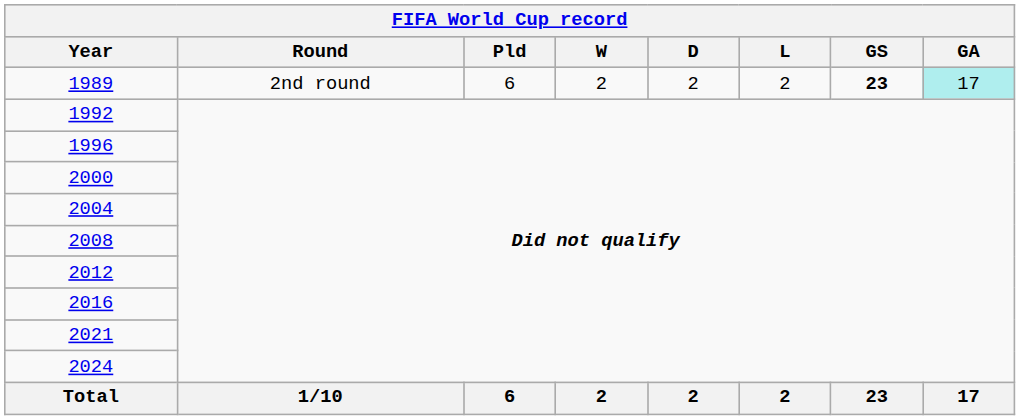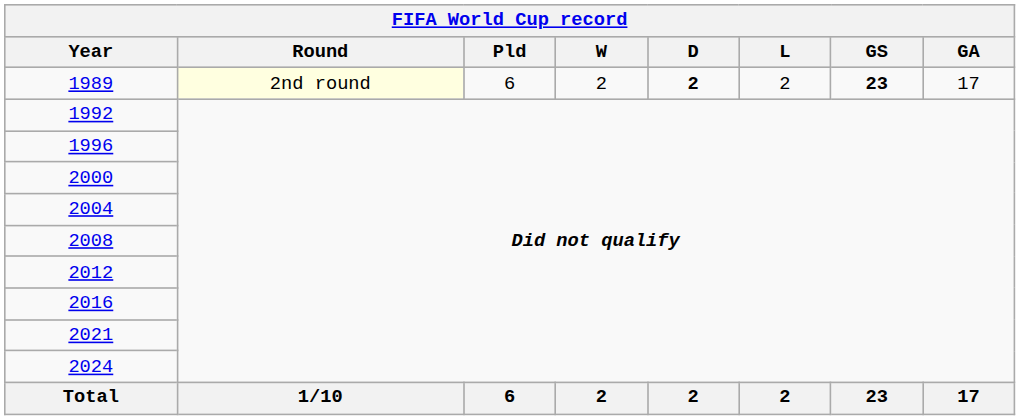(320, 83) no background -> (320, 83) lightyellow background
(693, 83) normal -> (693, 83) bold
(969, 83) paleturquoise background -> (969, 83) no background
